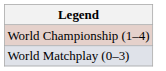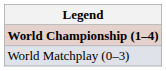(79, 35) normal -> (83, 35) bold
